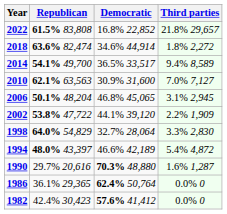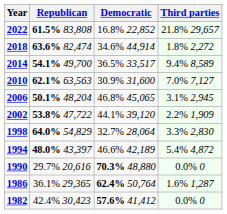(190, 166) 1.6% 1,287 -> (190, 166) 0.0% 0
(190, 183) 0.0% 0 -> (190, 183) 1.6% 1,287
